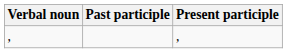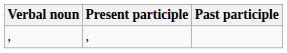columns swapped: (227, 15) <-> (128, 15)
